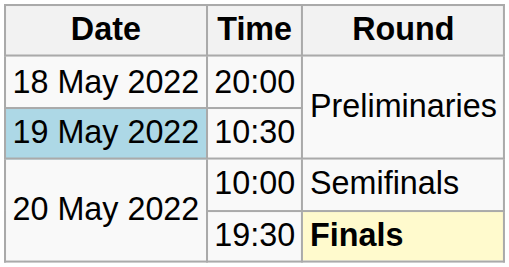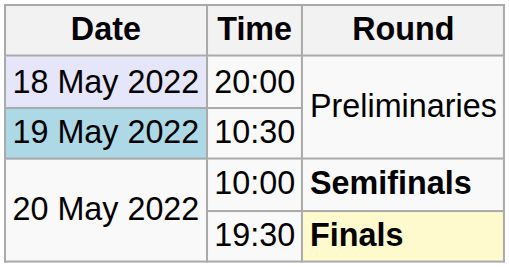(106, 81) no background -> (106, 81) lavender background
(385, 183) normal -> (391, 183) bold
